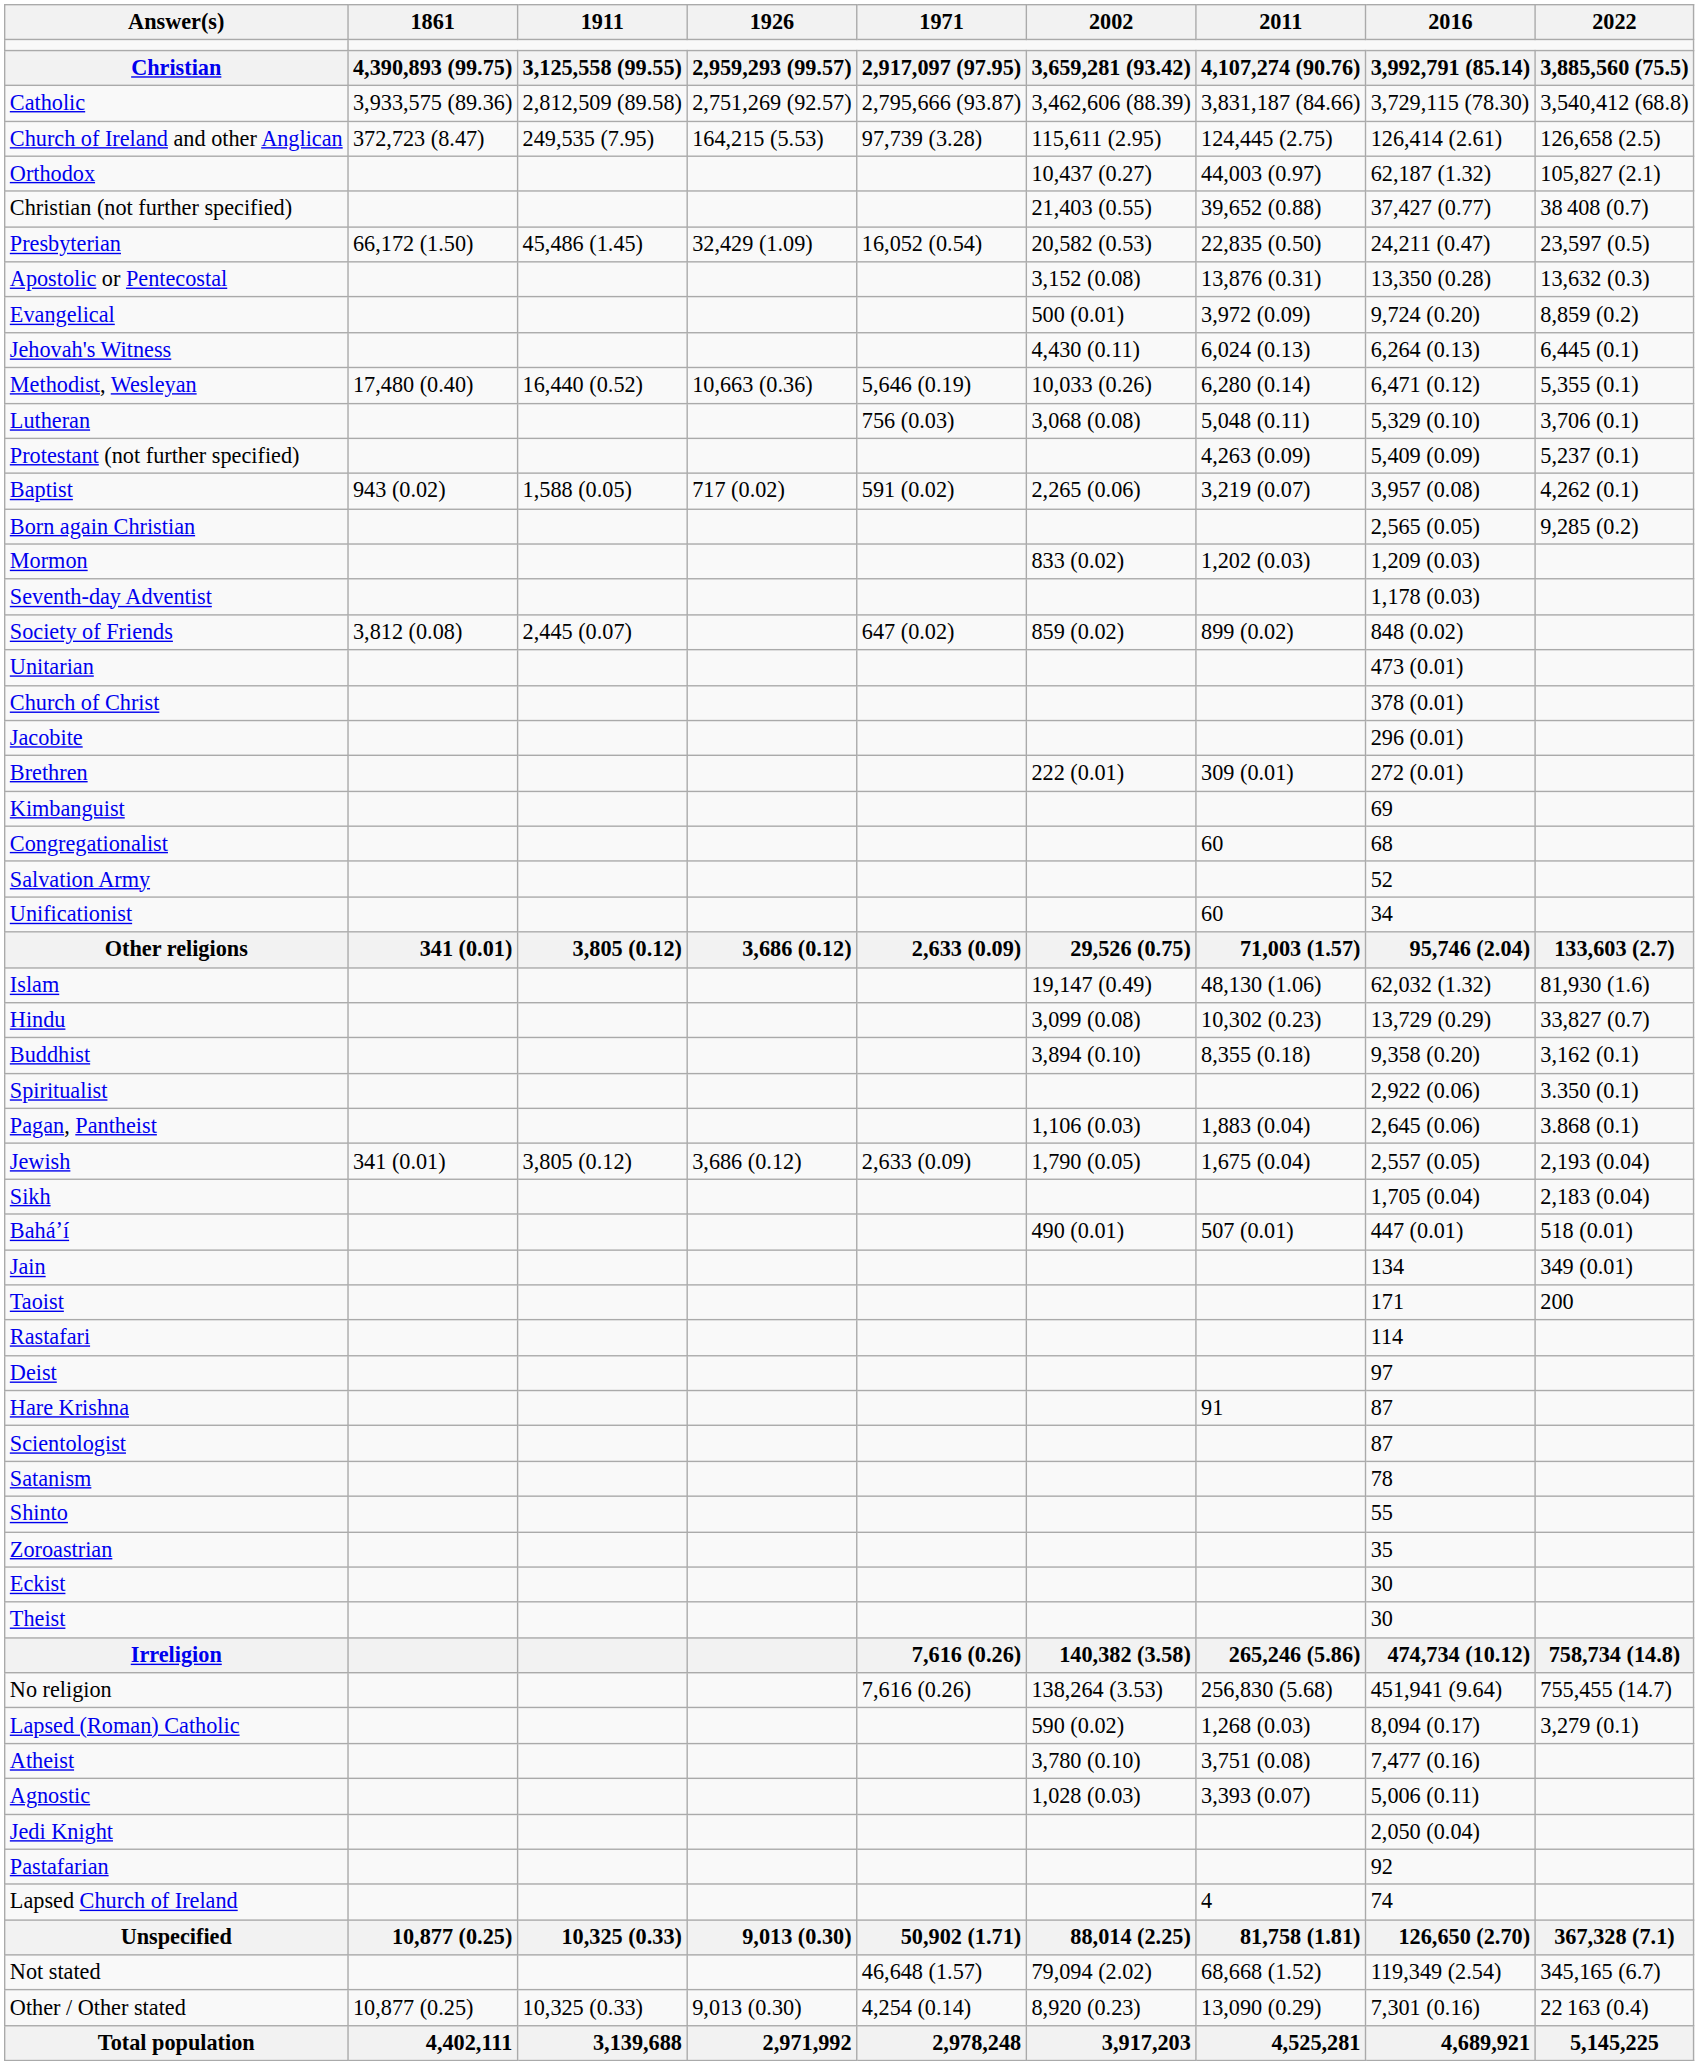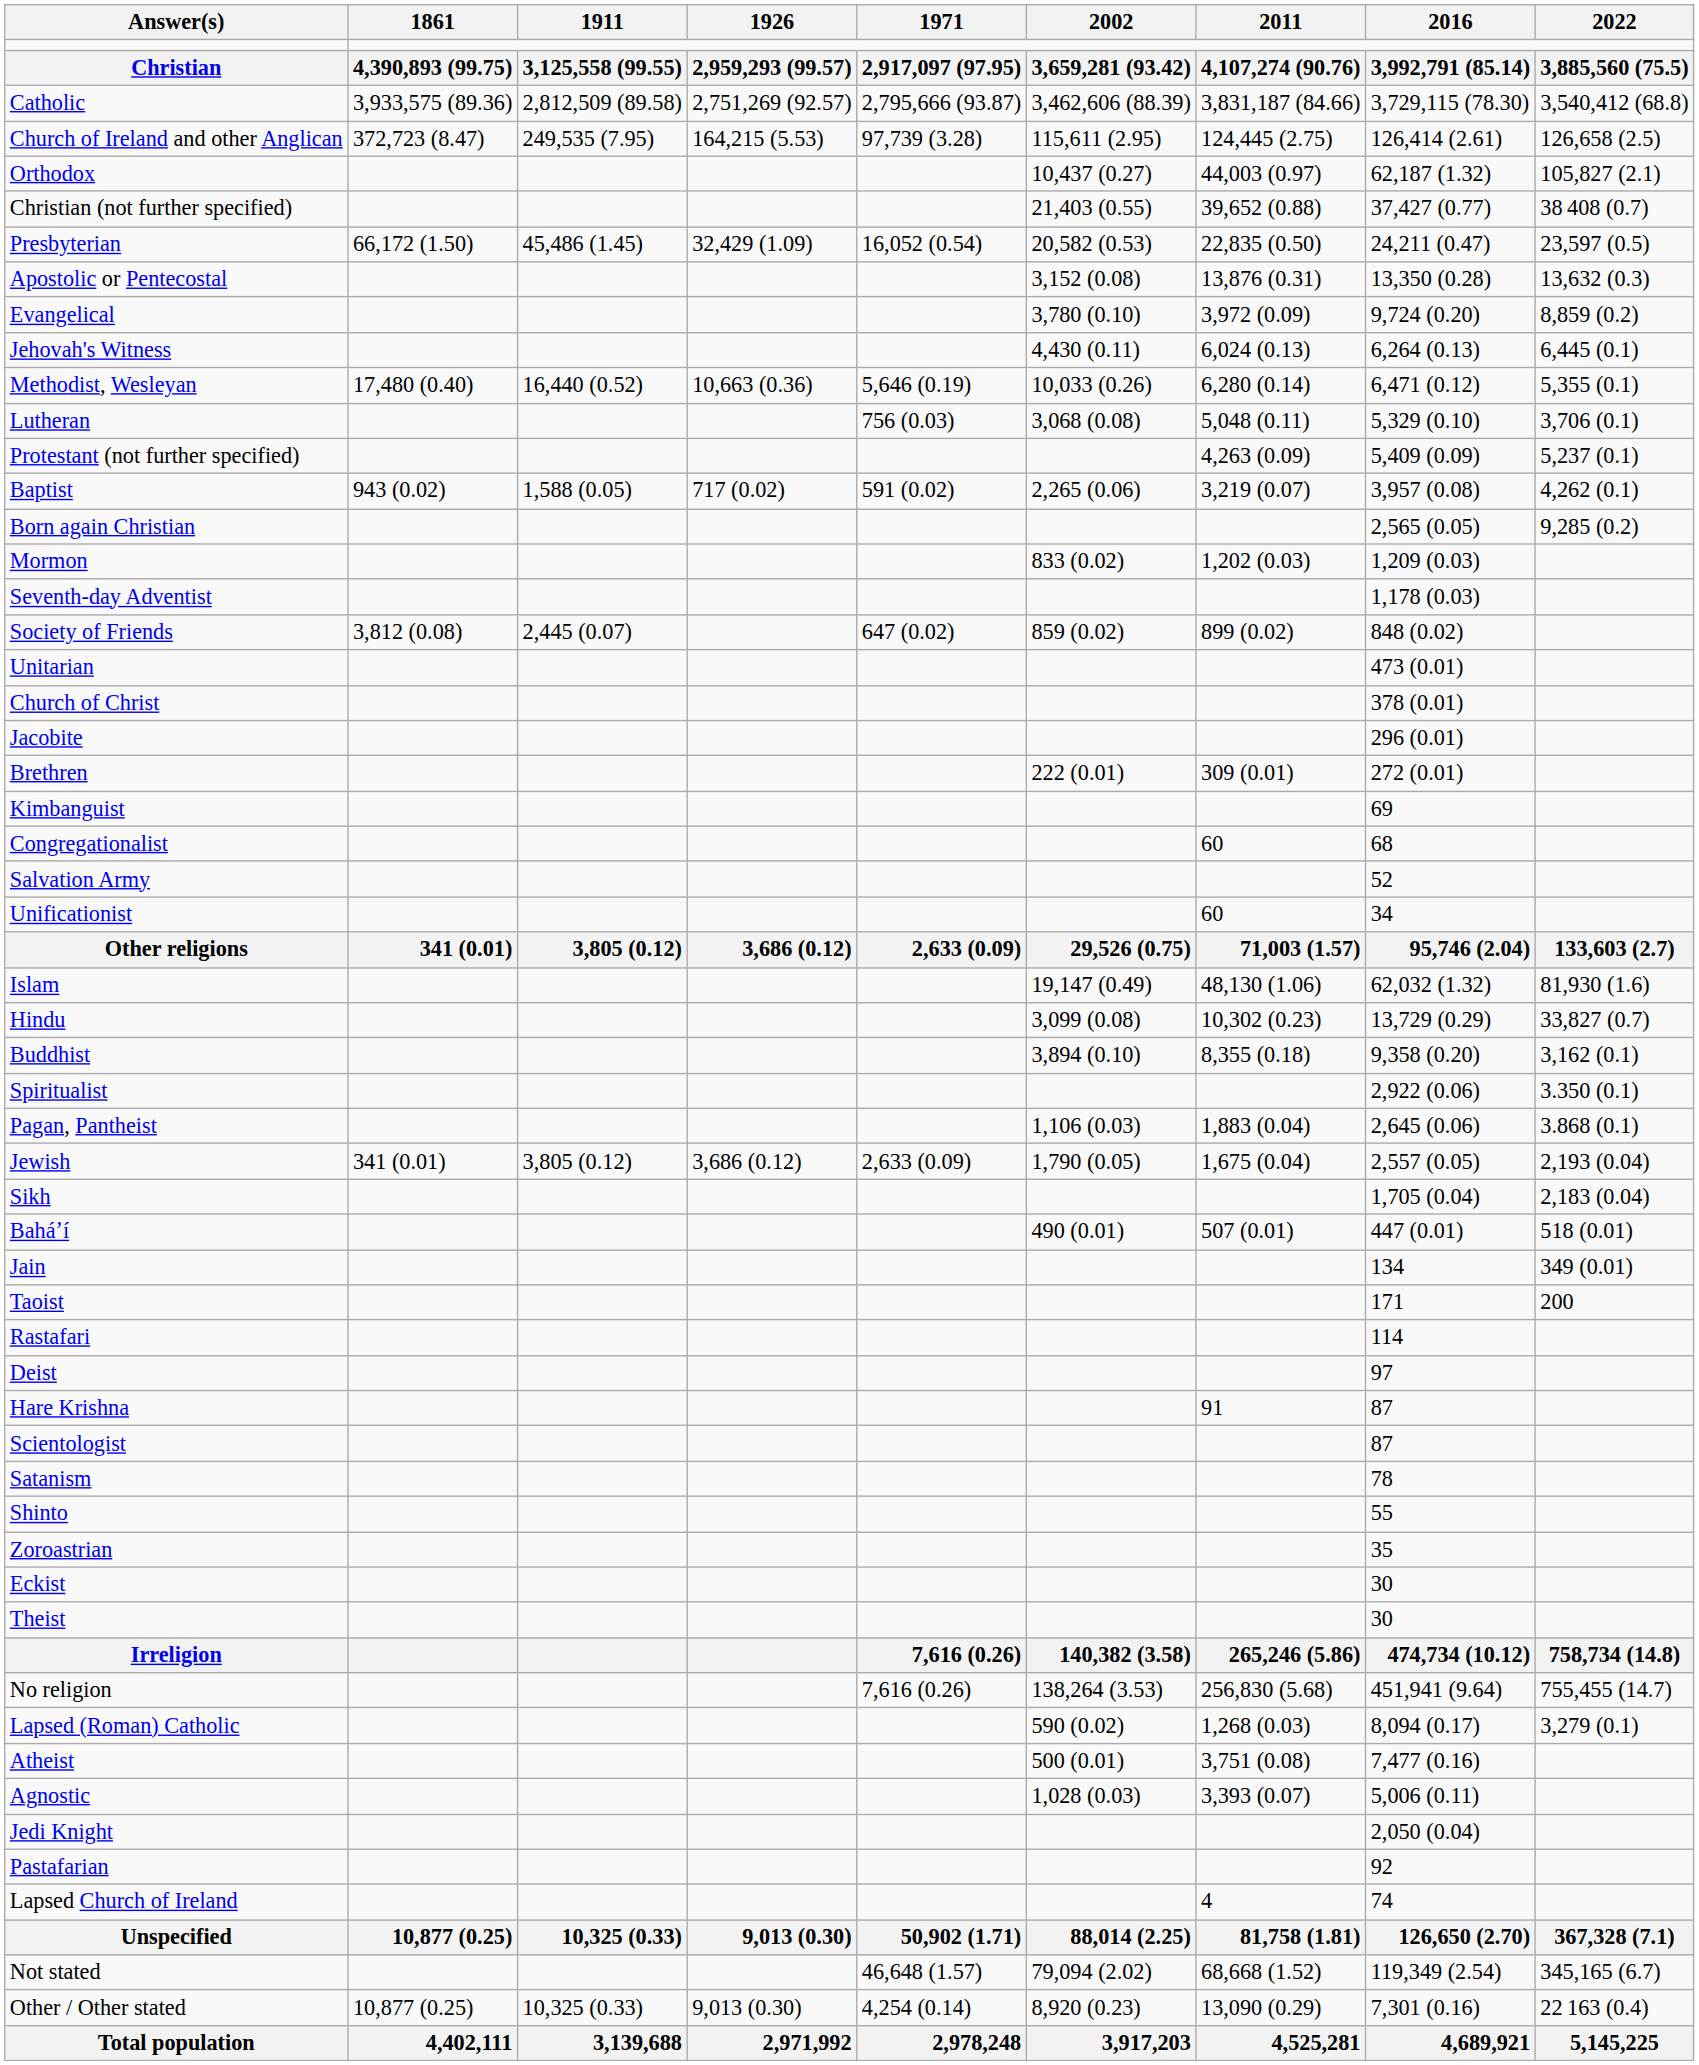(1078, 314) 500 (0.01) -> (1086, 314) 3,780 (0.10)
(1086, 1760) 3,780 (0.10) -> (1078, 1760) 500 (0.01)
